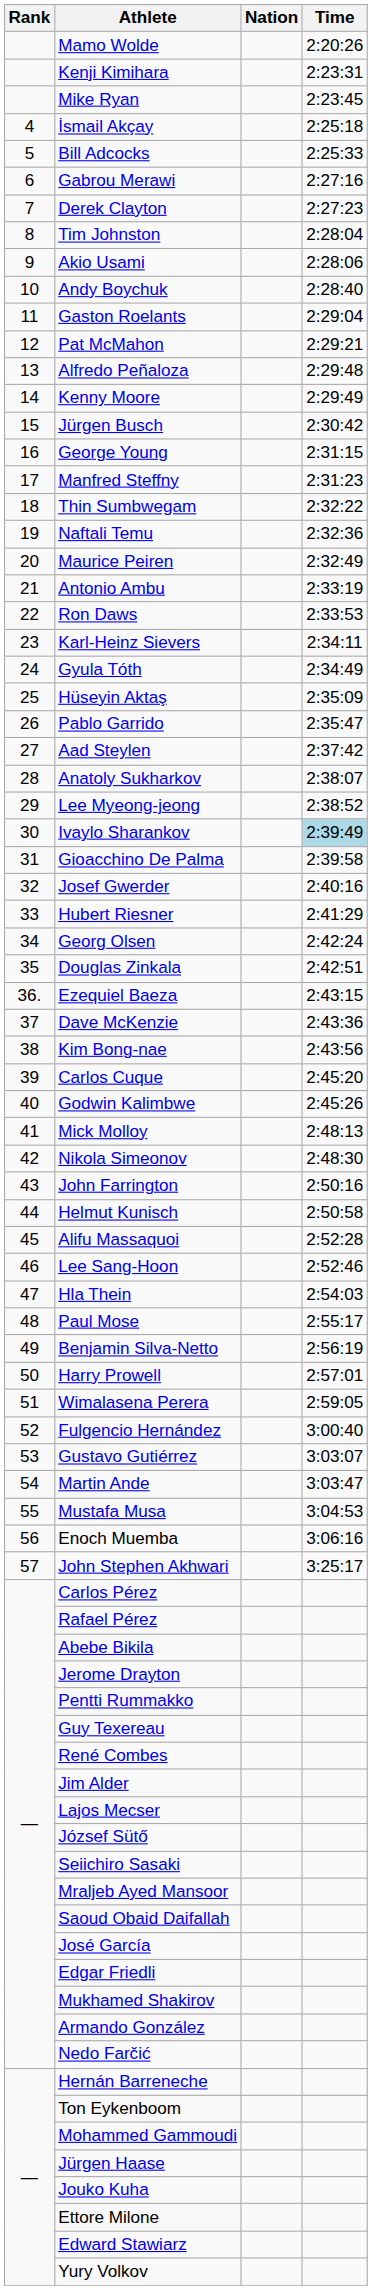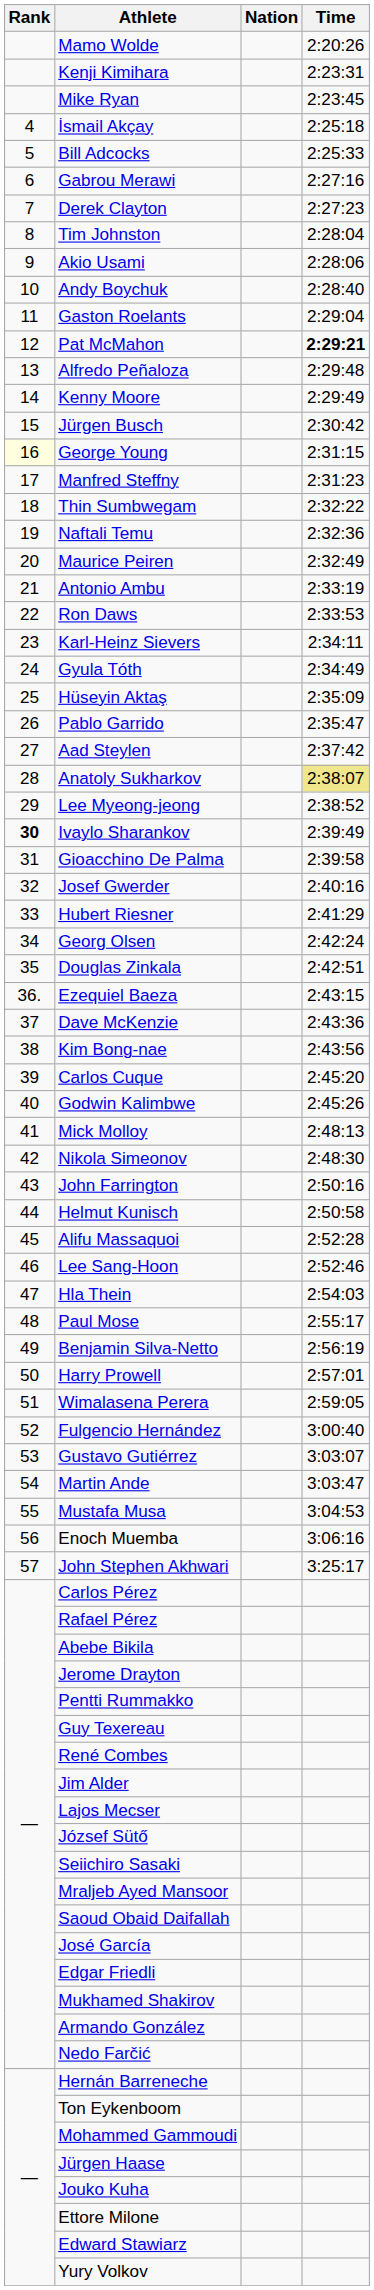(335, 343) normal -> (336, 343) bold
(29, 452) no background -> (29, 452) lightyellow background
(335, 778) no background -> (336, 778) khaki background
(29, 832) normal -> (29, 832) bold
(335, 832) lightblue background -> (336, 832) no background
